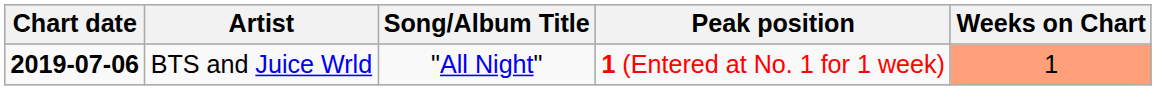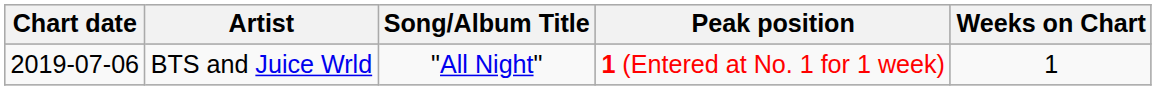(75, 64) bold -> (75, 64) normal
(1051, 64) lightsalmon background -> (1051, 64) no background
